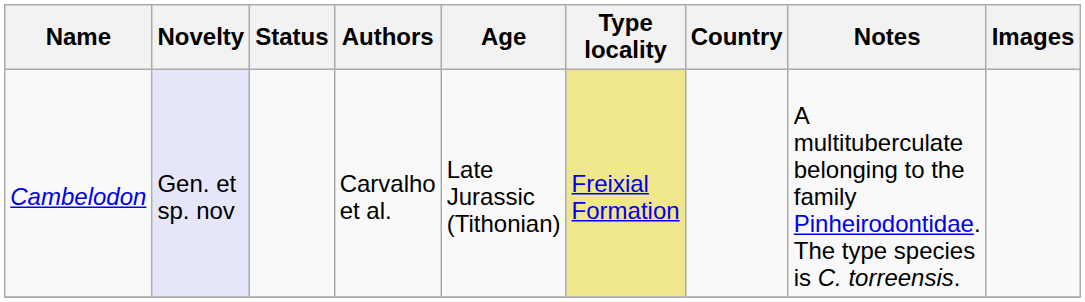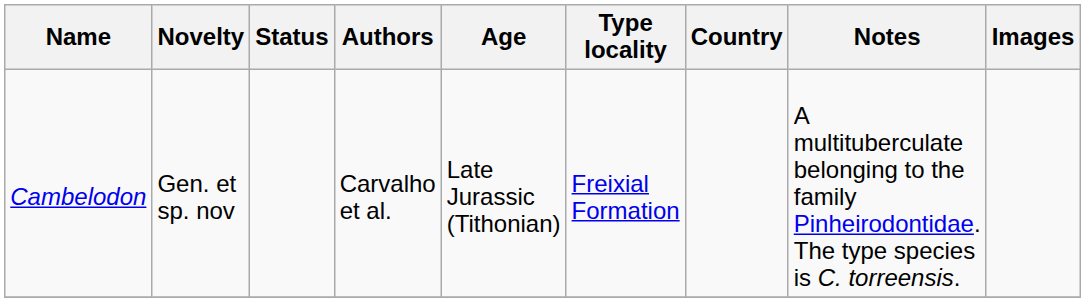(197, 196) lavender background -> (197, 196) no background
(626, 196) khaki background -> (626, 196) no background
